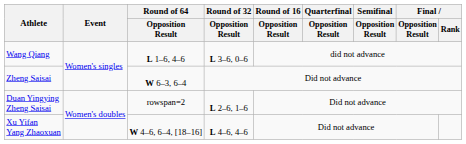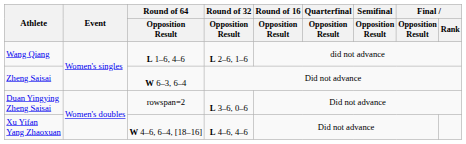(229, 59) L 3–6, 0–6 -> (229, 59) L 2–6, 1–6
(229, 108) L 2–6, 1–6 -> (229, 108) L 3–6, 0–6
